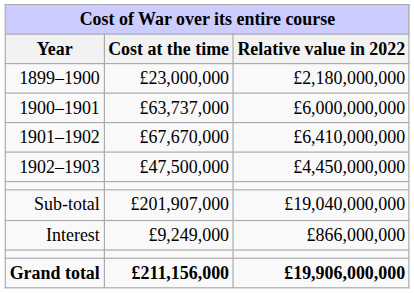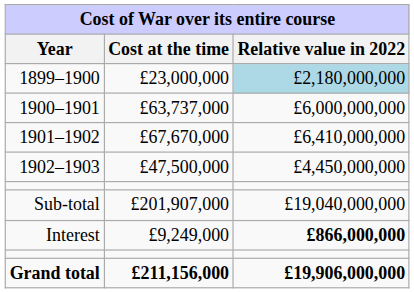(349, 78) no background -> (349, 78) lightblue background
(356, 234) normal -> (356, 234) bold
